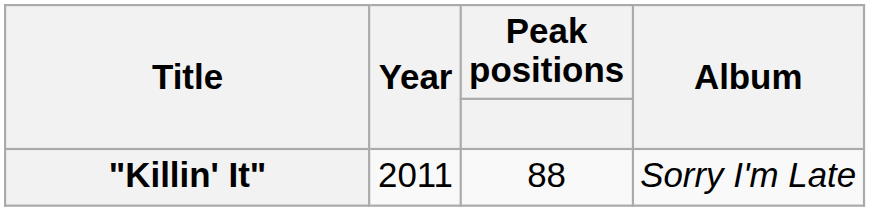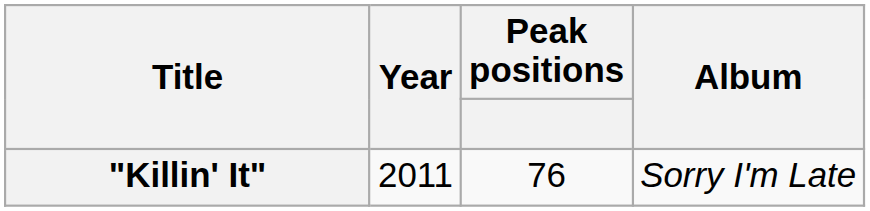(547, 176) 88 -> (547, 176) 76
